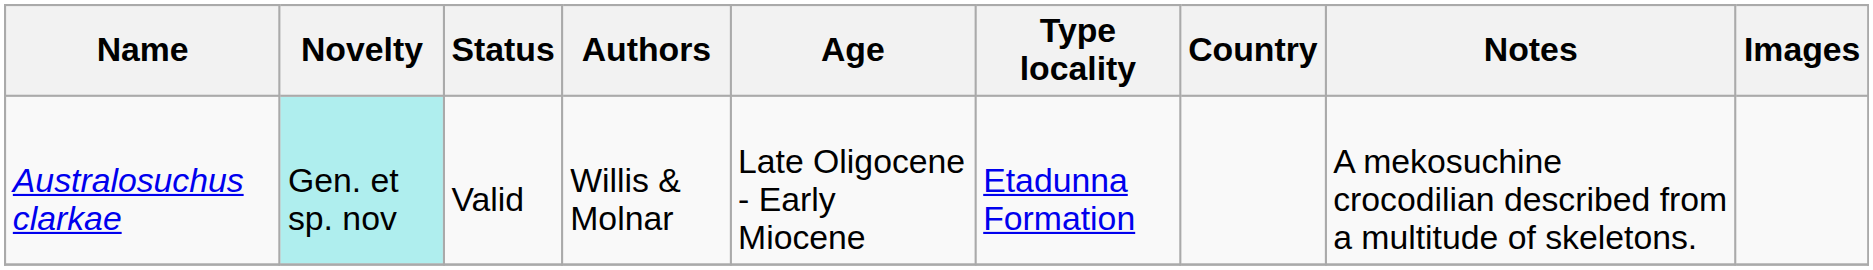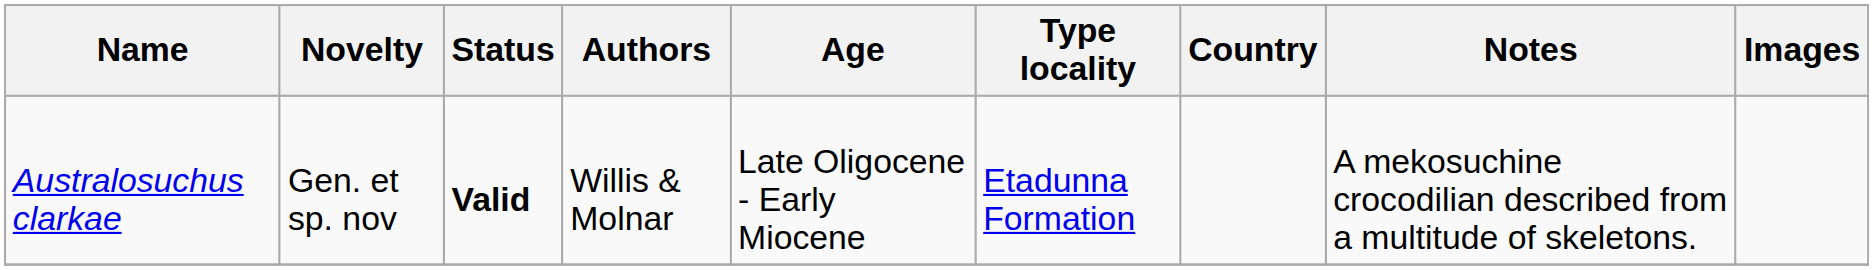(343, 198) paleturquoise background -> (343, 198) no background
(488, 198) normal -> (491, 198) bold
